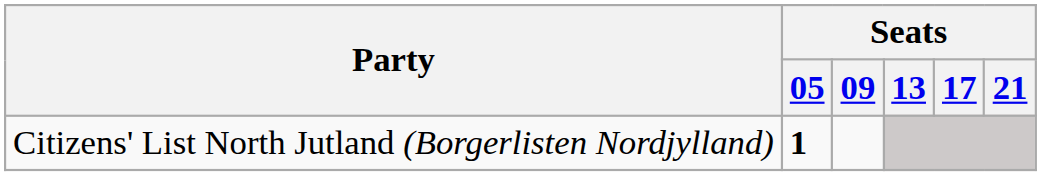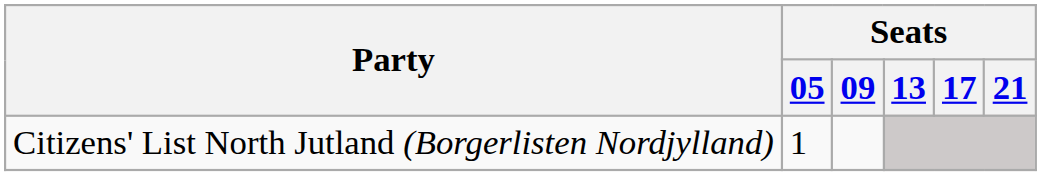(798, 142) bold -> (798, 142) normal
